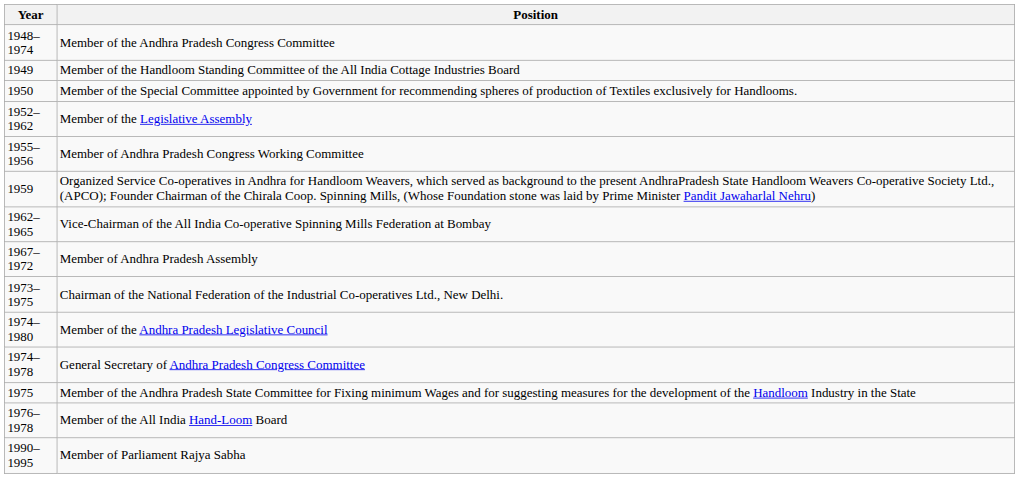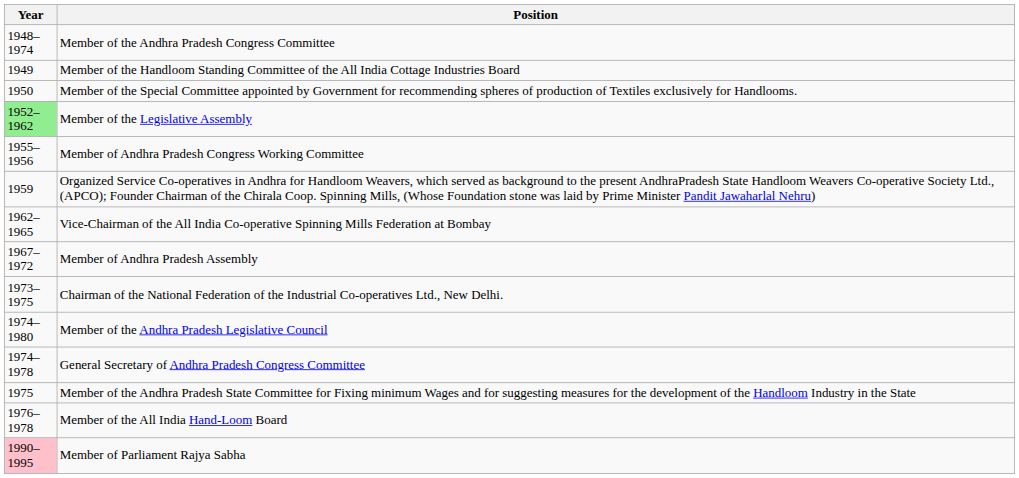(24, 118) no background -> (24, 118) lightgreen background
(24, 455) no background -> (24, 455) pink background
